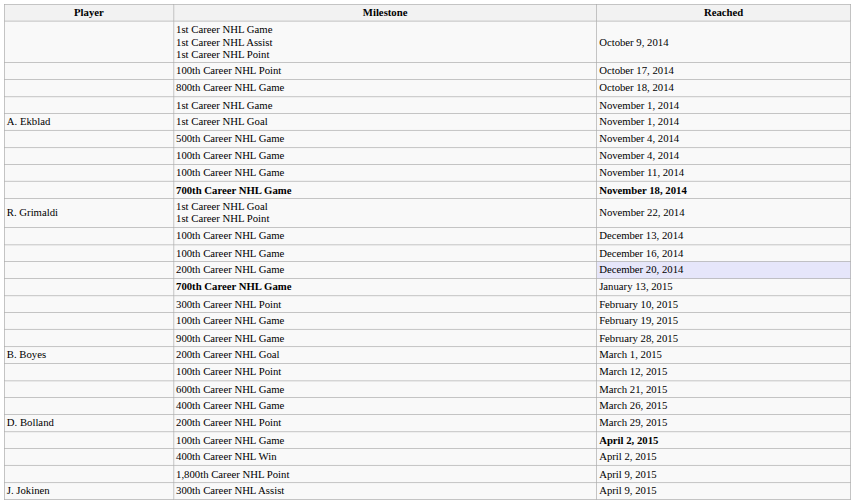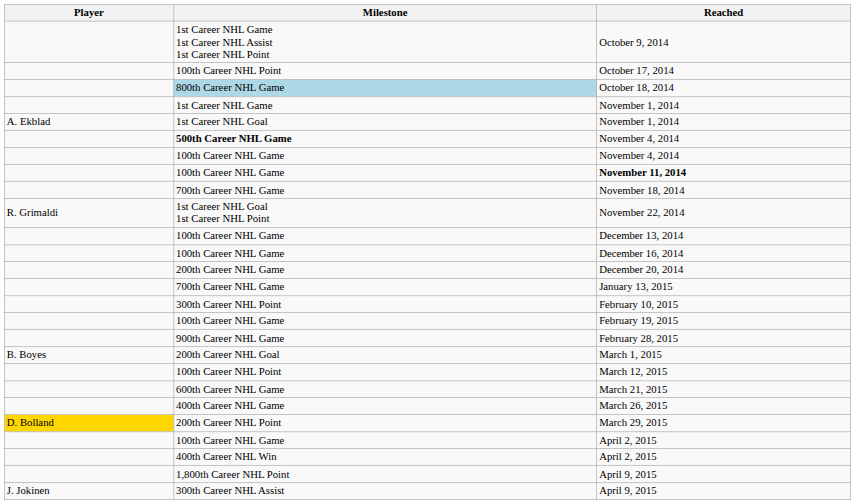(230, 88) no background -> (230, 88) lightblue background
(230, 139) normal -> (234, 139) bold
(642, 173) normal -> (643, 173) bold
(234, 190) bold -> (230, 190) normal
(643, 190) bold -> (642, 190) normal
(641, 270) lavender background -> (641, 270) no background
(234, 287) bold -> (230, 287) normal
(30, 423) no background -> (30, 423) gold background
(629, 440) bold -> (628, 440) normal
